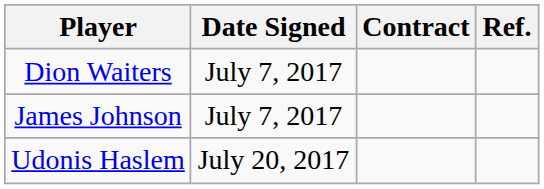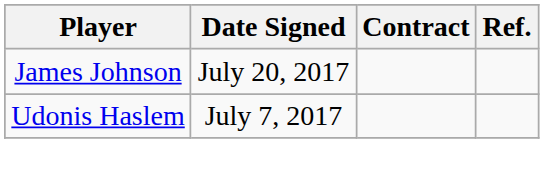- row: (98, 71)
(274, 115) July 7, 2017 -> (274, 71) July 20, 2017
(274, 159) July 20, 2017 -> (274, 115) July 7, 2017
